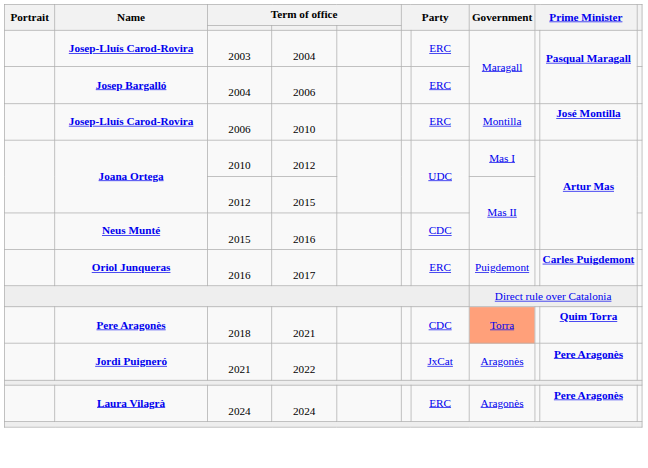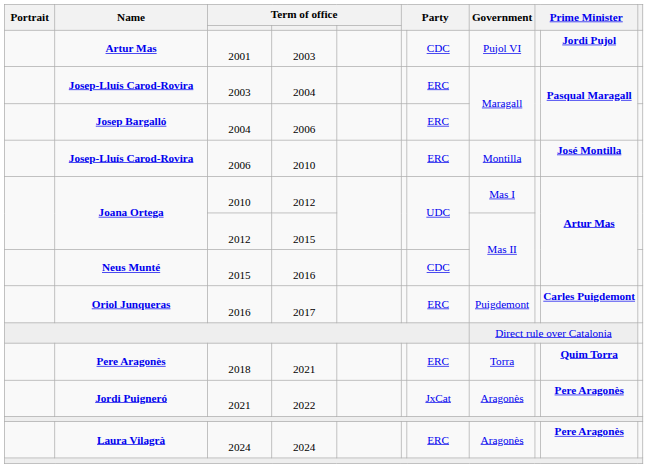+ row: (240, 56)
(440, 325) CDC -> (438, 361) ERC
(502, 325) lightsalmon background -> (502, 361) no background
